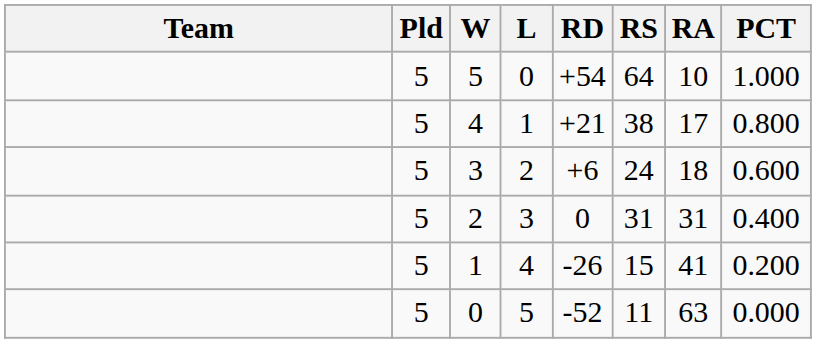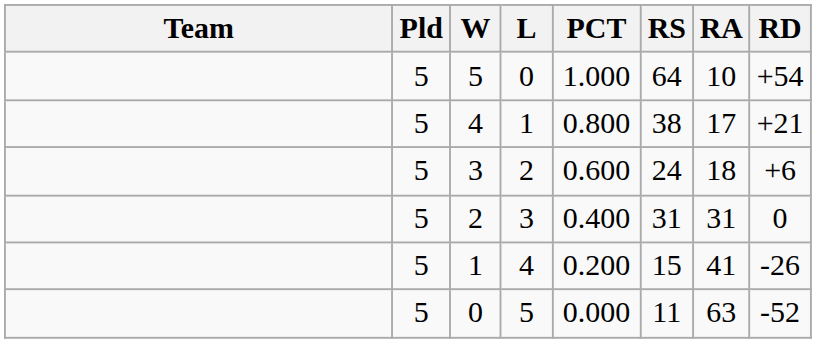columns swapped: (766, 28) <-> (582, 28)
